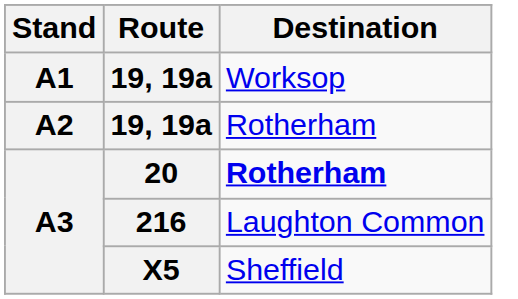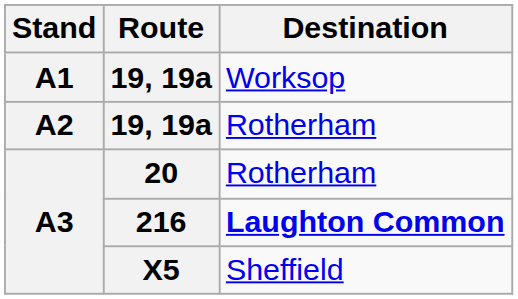(306, 173) bold -> (301, 173) normal
(355, 221) normal -> (365, 221) bold
